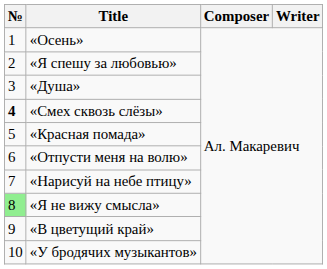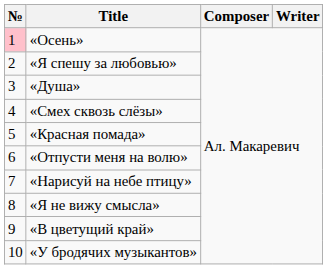(12, 39) no background -> (12, 39) pink background
(12, 110) bold -> (12, 110) normal
(12, 205) lightgreen background -> (12, 205) no background
